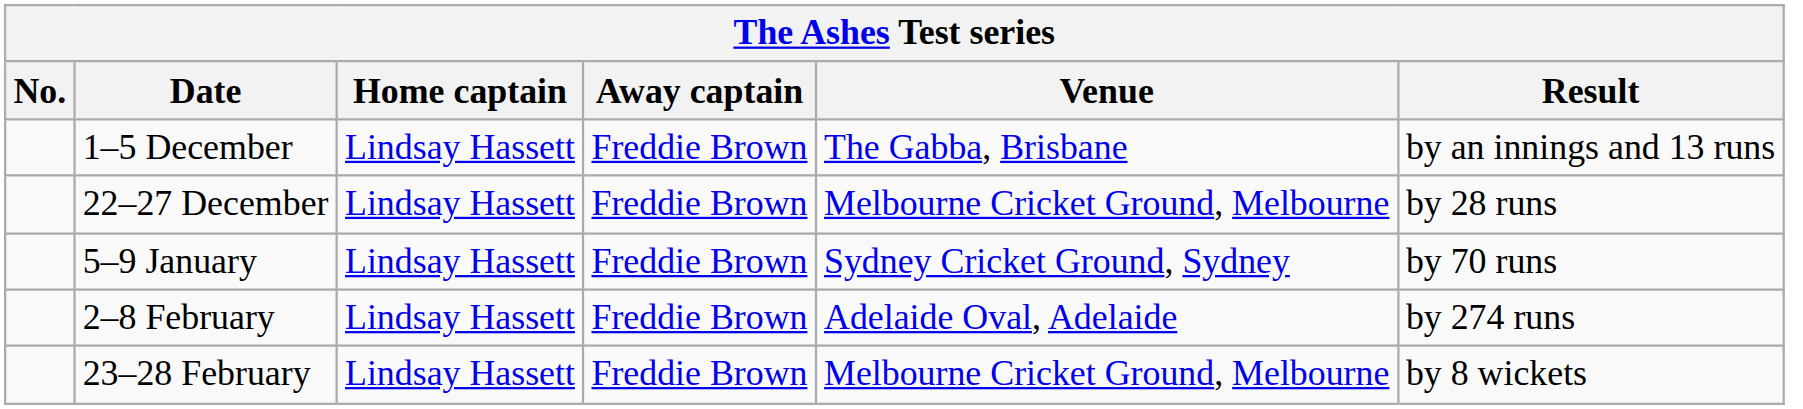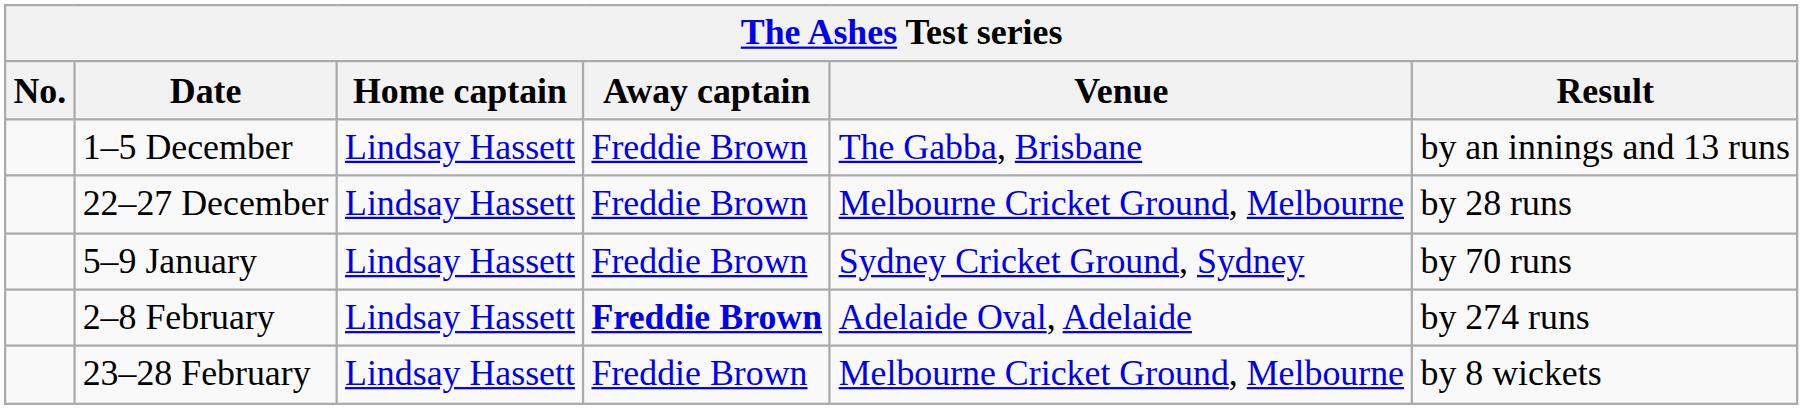(699, 317) normal -> (707, 317) bold
